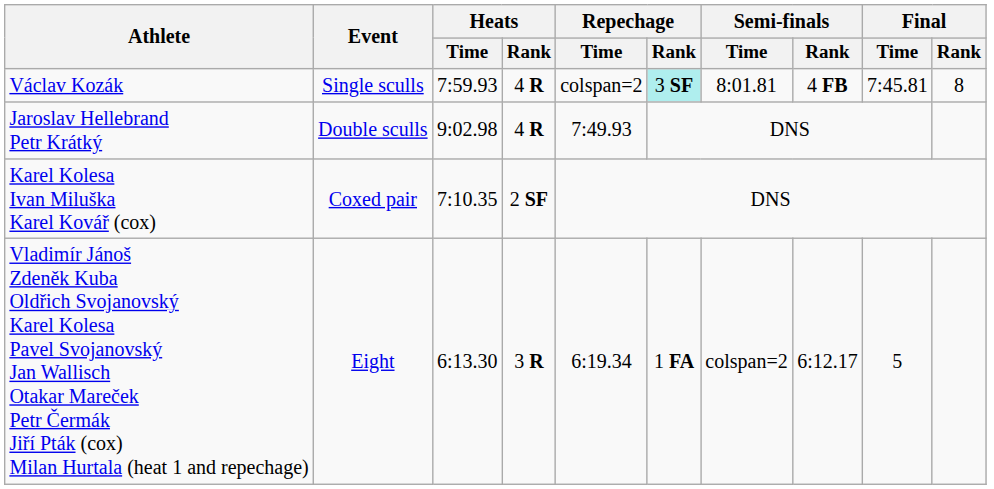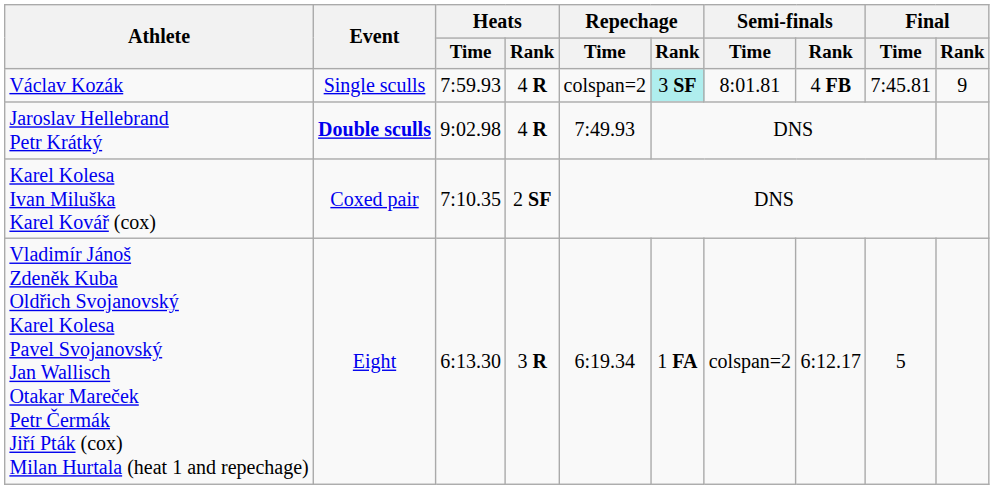(959, 85) 8 -> (962, 85) 9
(373, 130) normal -> (375, 130) bold
